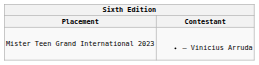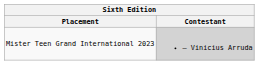(205, 48) no background -> (205, 48) lightgrey background
